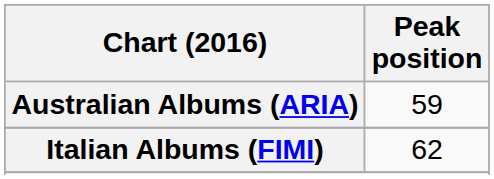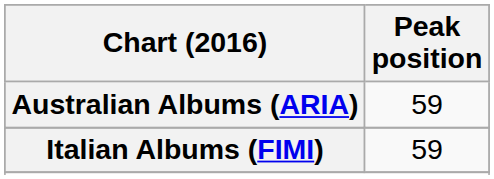(427, 149) 62 -> (427, 149) 59
